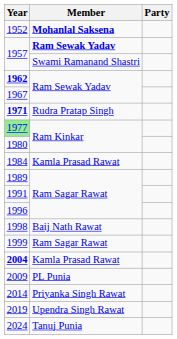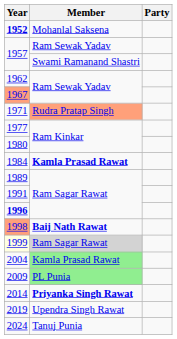(17, 29) normal -> (17, 29) bold
(73, 29) bold -> (71, 29) normal
(74, 45) bold -> (71, 45) normal
(17, 78) bold -> (17, 78) normal
(17, 95) no background -> (17, 95) lightsalmon background
(17, 111) bold -> (17, 111) normal
(73, 111) no background -> (73, 111) lightsalmon background
(17, 128) lightgreen background -> (17, 128) no background
(76, 161) normal -> (80, 161) bold
(17, 210) normal -> (17, 210) bold
(17, 227) no background -> (17, 227) lightsalmon background
(67, 227) normal -> (70, 227) bold
(17, 243) no background -> (17, 243) lightyellow background
(70, 243) no background -> (70, 243) lightgrey background
(17, 260) bold -> (17, 260) normal
(76, 260) no background -> (76, 260) lightgreen background
(51, 276) no background -> (51, 276) lightgreen background
(79, 293) normal -> (83, 293) bold
